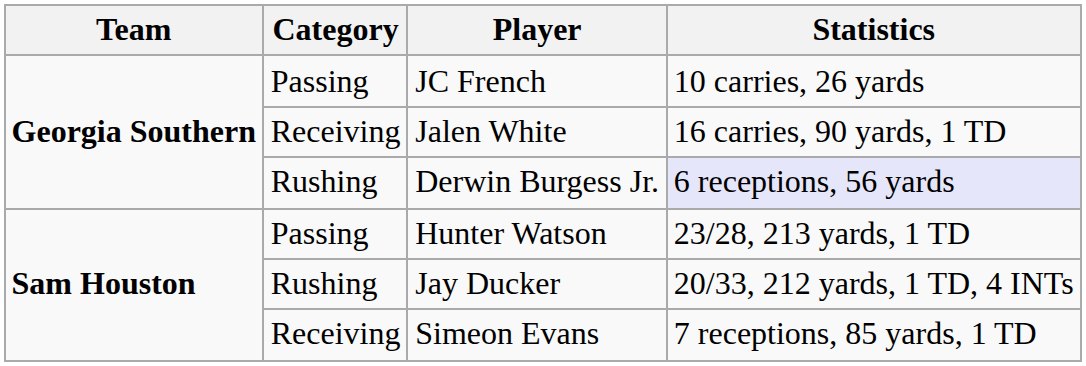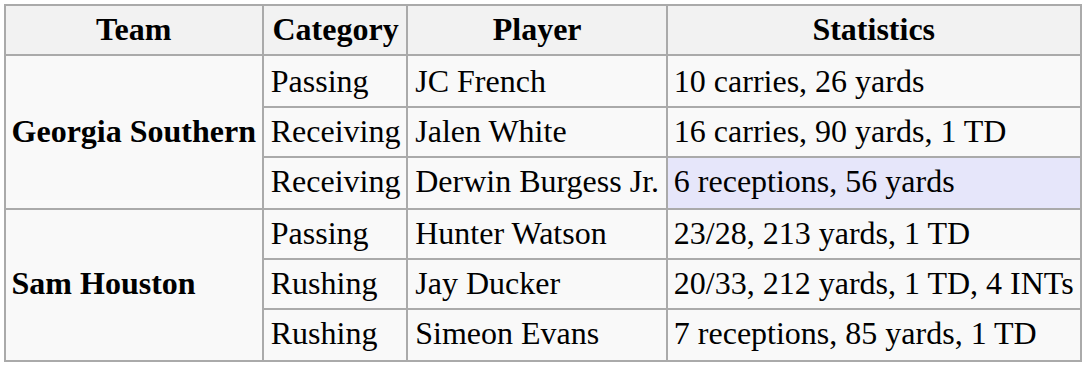(324, 182) Rushing -> (336, 182) Receiving
(336, 334) Receiving -> (324, 334) Rushing
